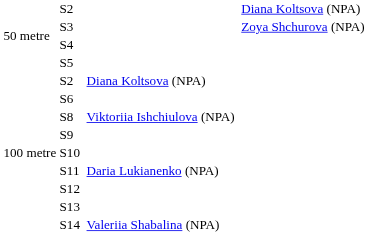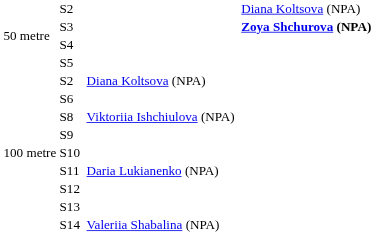(301, 26) normal -> (305, 26) bold
